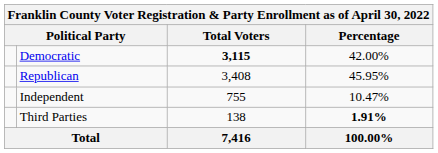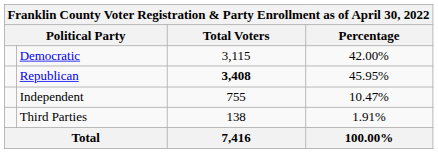(236, 55) bold -> (236, 55) normal
(236, 76) normal -> (236, 76) bold
(369, 117) bold -> (369, 117) normal
